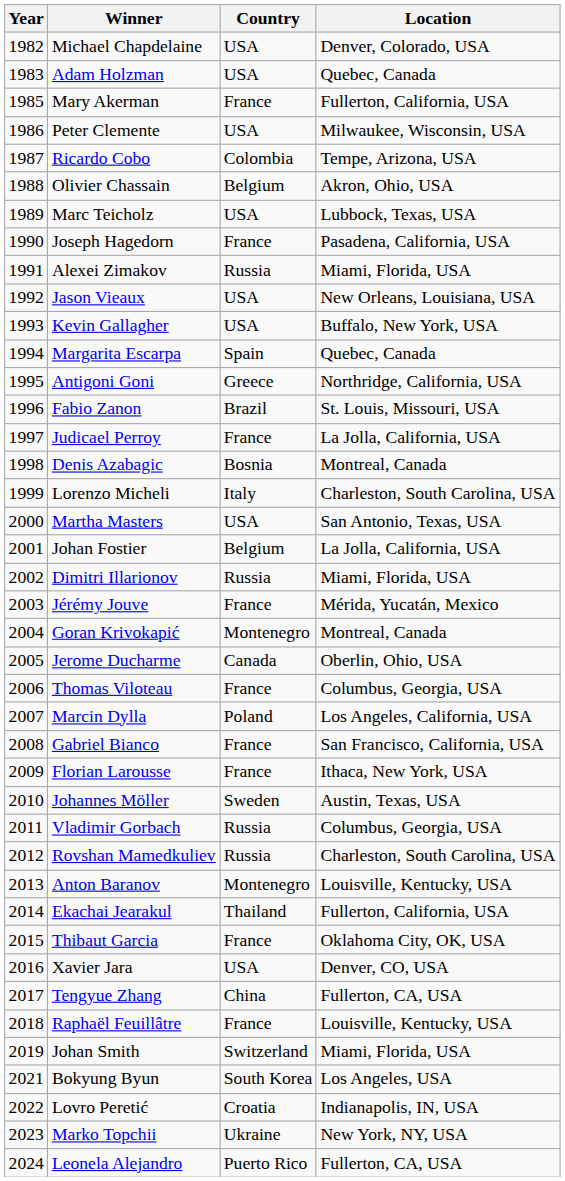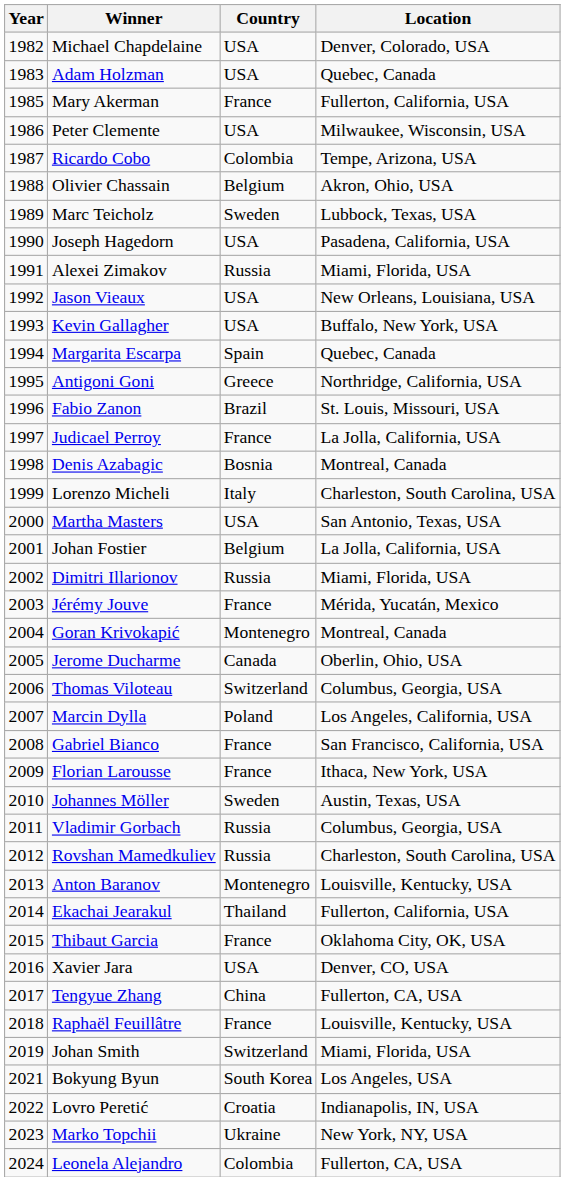(241, 213) USA -> (252, 213) Sweden
(248, 241) France -> (241, 241) USA
(248, 688) France -> (266, 688) Switzerland
(266, 1162) Puerto Rico -> (259, 1162) Colombia
